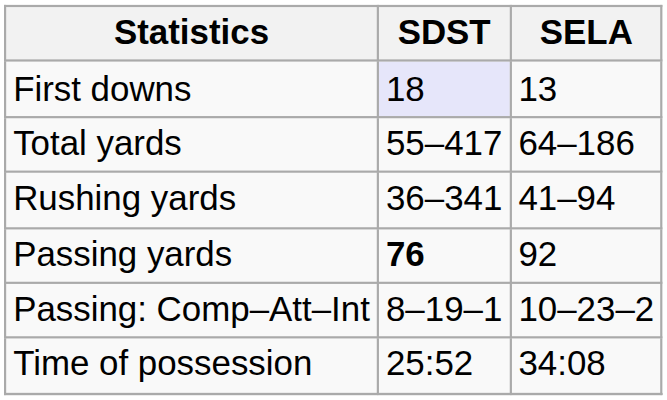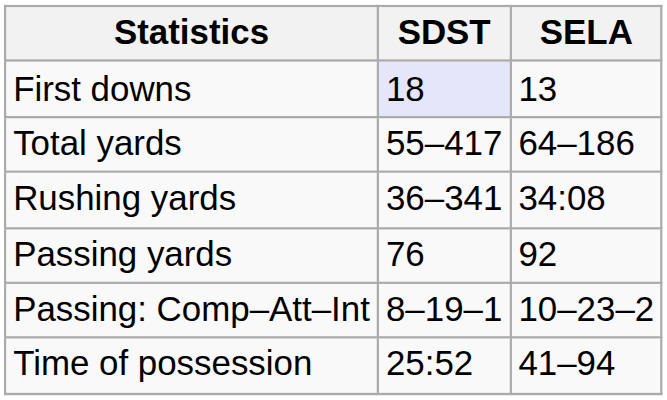(567, 198) 41–94 -> (562, 198) 34:08
(405, 254) bold -> (405, 254) normal
(562, 364) 34:08 -> (567, 364) 41–94
